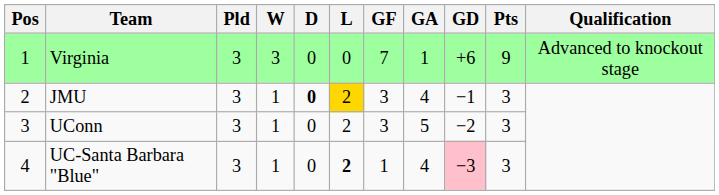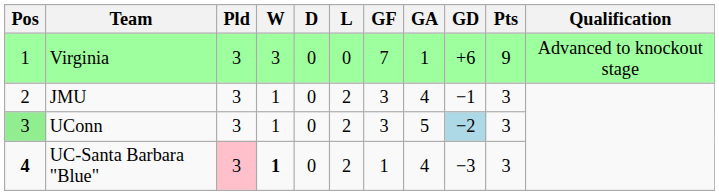(312, 97) bold -> (312, 97) normal
(347, 97) gold background -> (347, 97) no background
(25, 126) no background -> (25, 126) lightgreen background
(466, 126) no background -> (466, 126) lightblue background
(25, 165) normal -> (25, 165) bold
(237, 165) no background -> (237, 165) pink background
(276, 165) normal -> (276, 165) bold
(347, 165) bold -> (347, 165) normal
(466, 165) pink background -> (466, 165) no background
